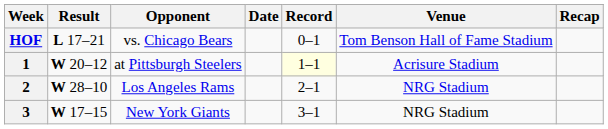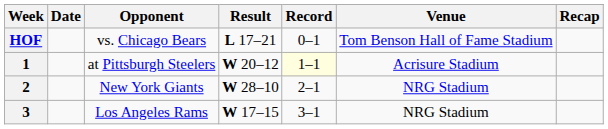columns swapped: (264, 16) <-> (79, 16)
(178, 87) Los Angeles Rams -> (152, 87) New York Giants
(178, 111) New York Giants -> (152, 111) Los Angeles Rams
